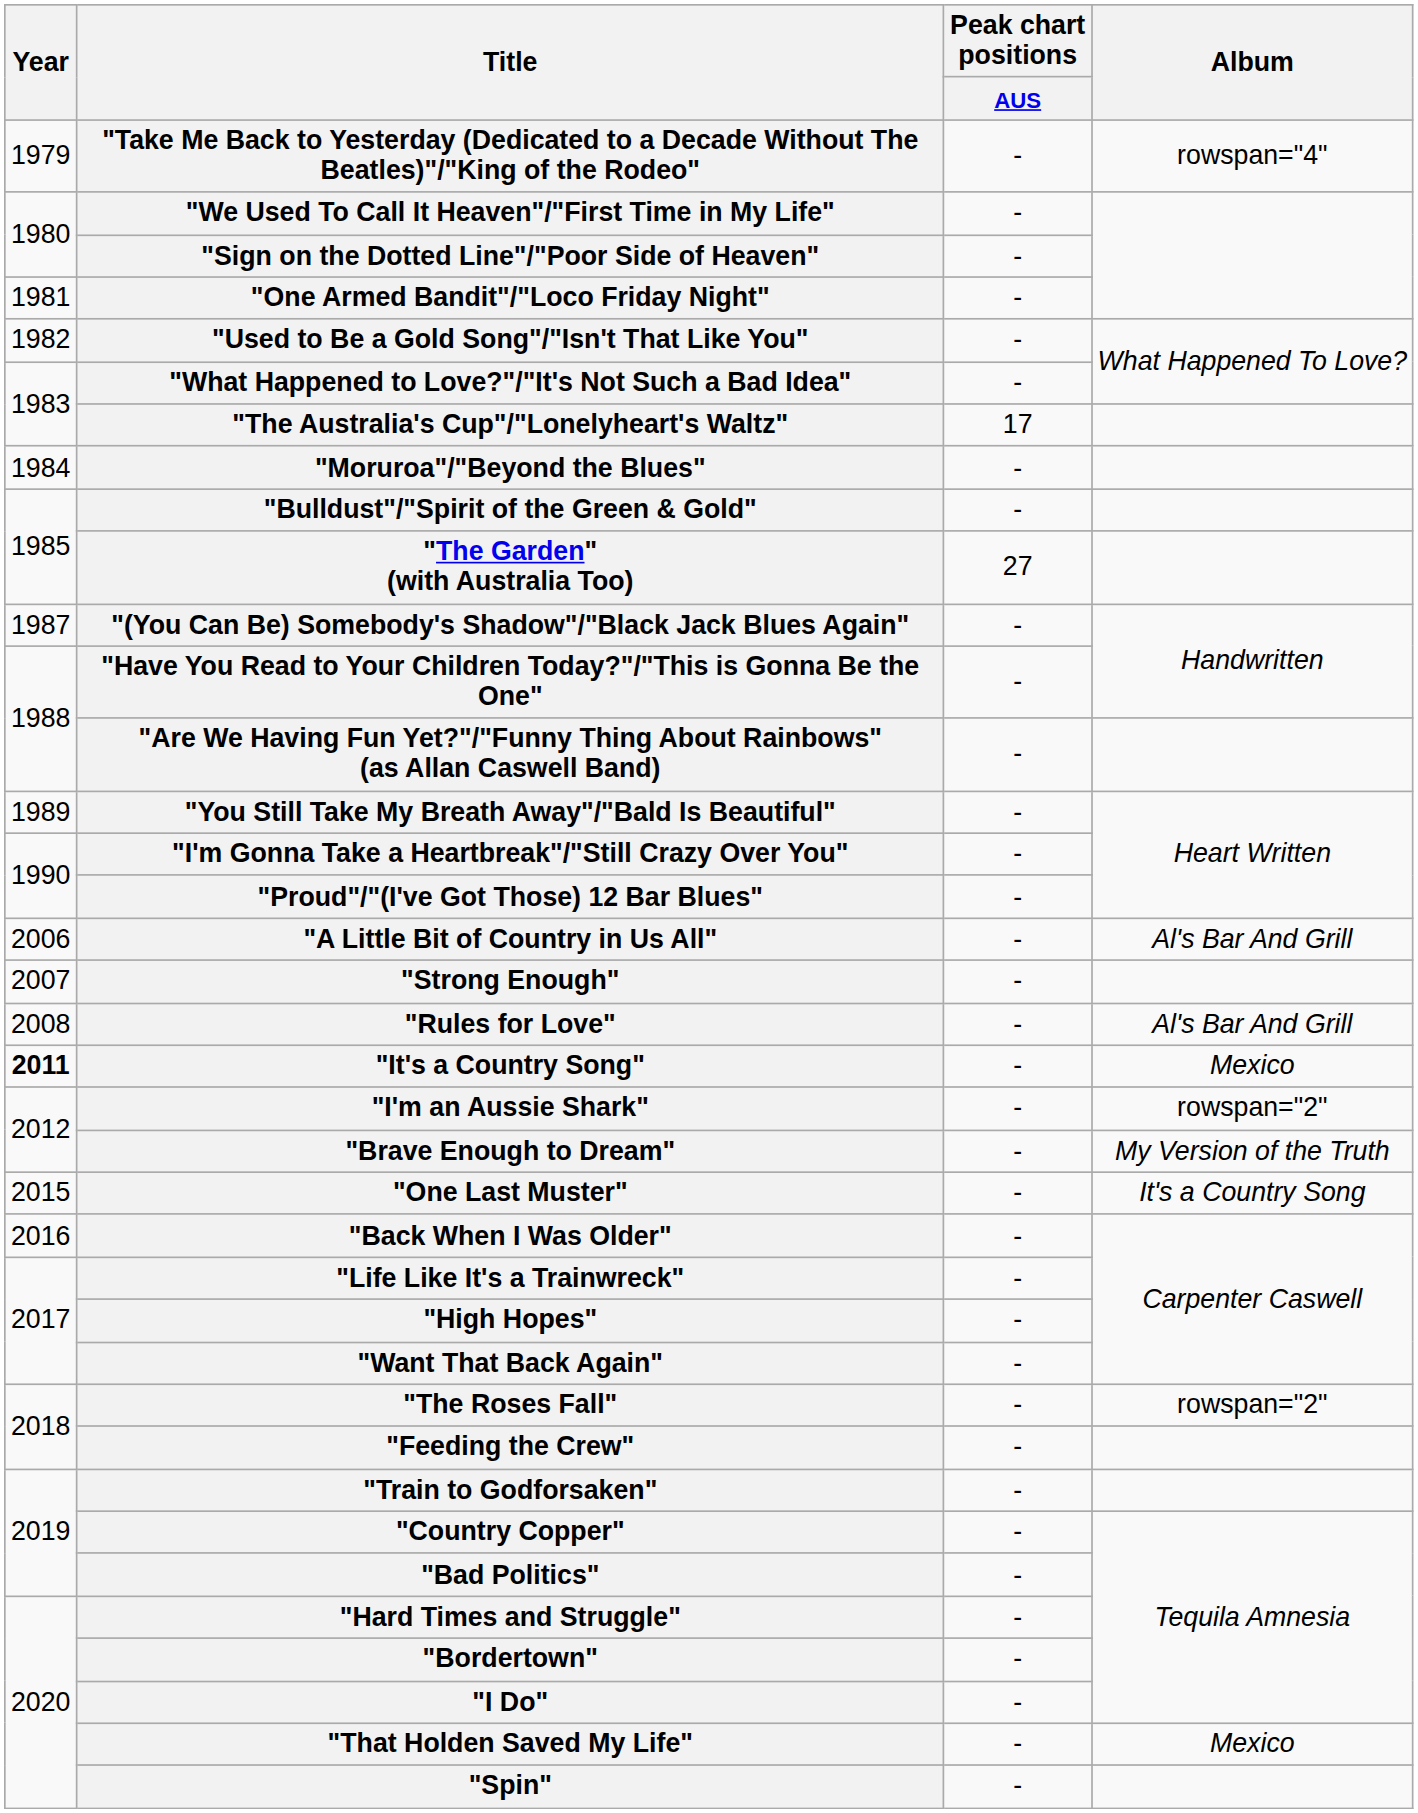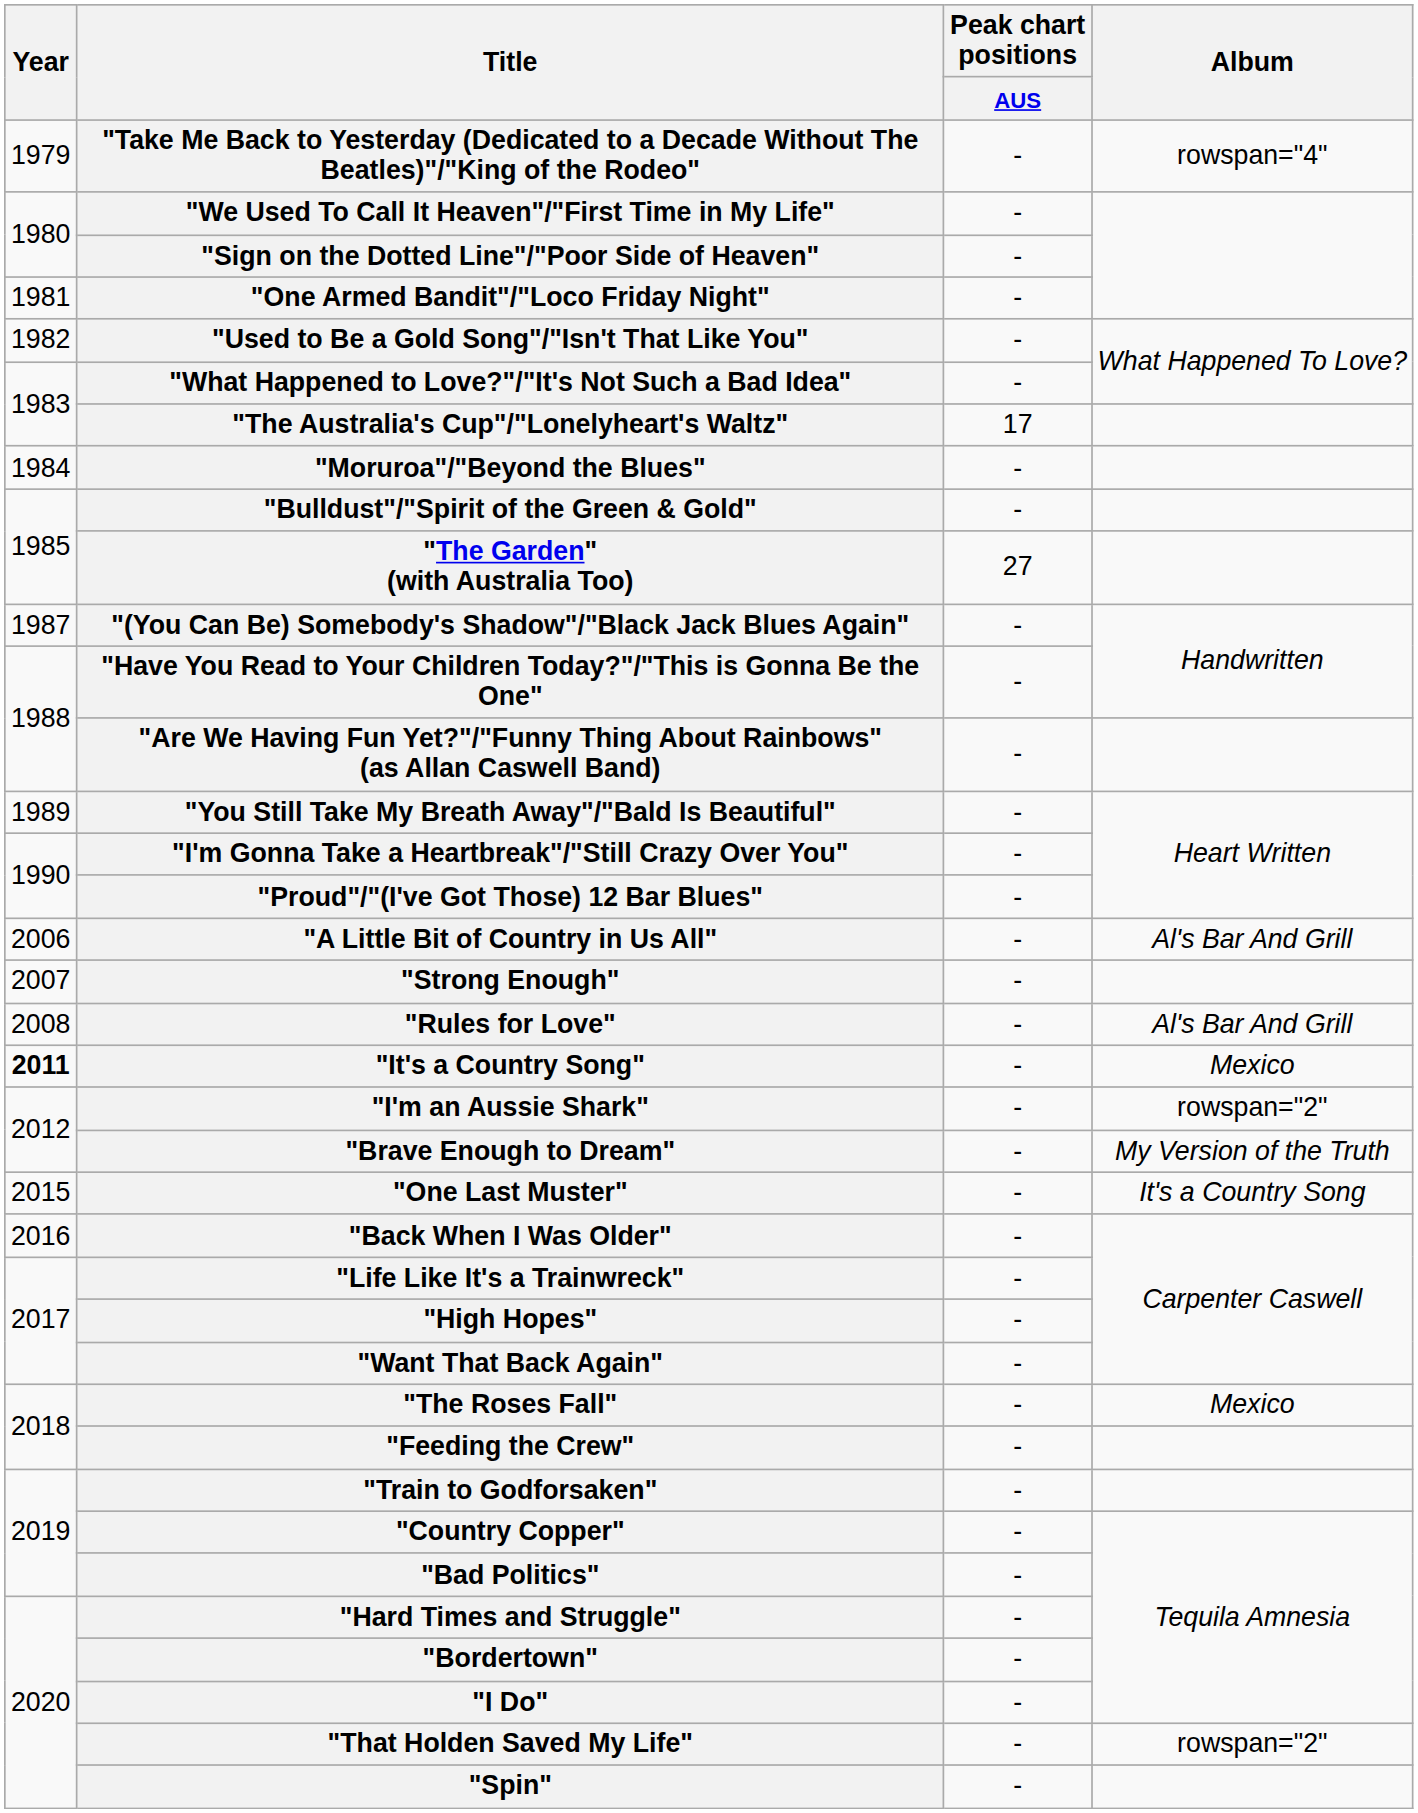(1252, 1404) rowspan="2" -> (1252, 1404) Mexico
(1252, 1743) Mexico -> (1252, 1743) rowspan="2"
